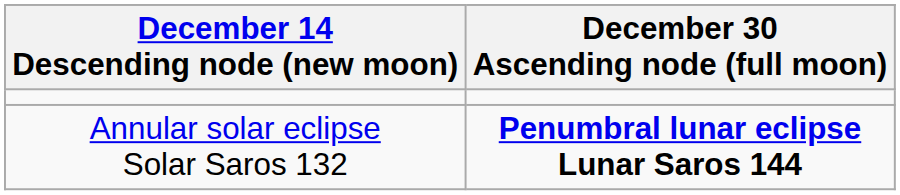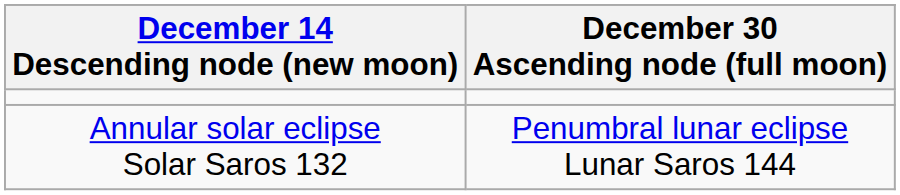(680, 146) bold -> (680, 146) normal
